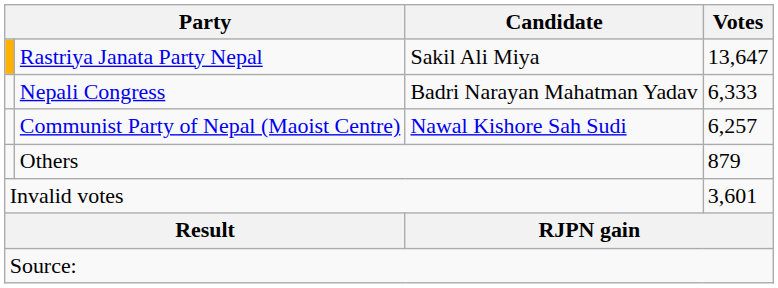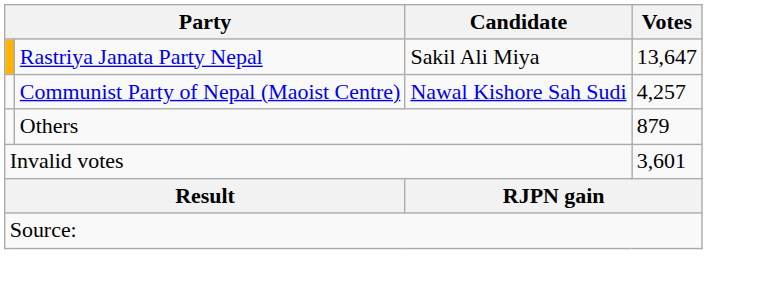- row: (93, 91)
(733, 126) 6,257 -> (661, 91) 4,257
